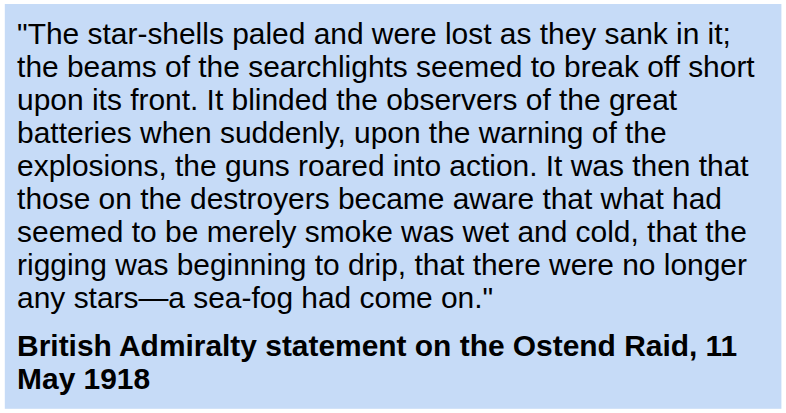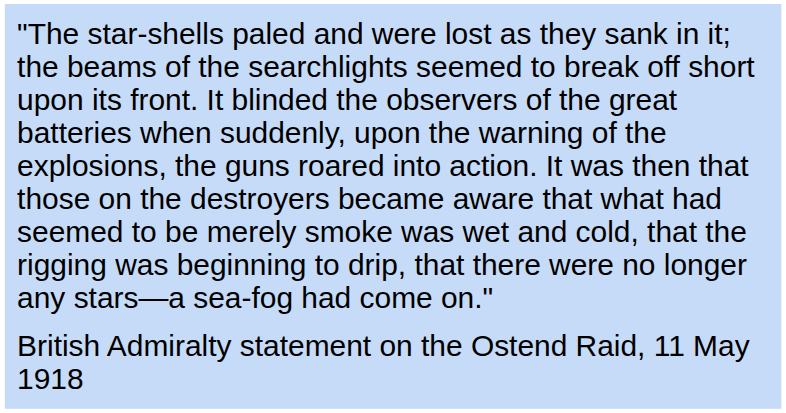(377, 363) bold -> (383, 363) normal
